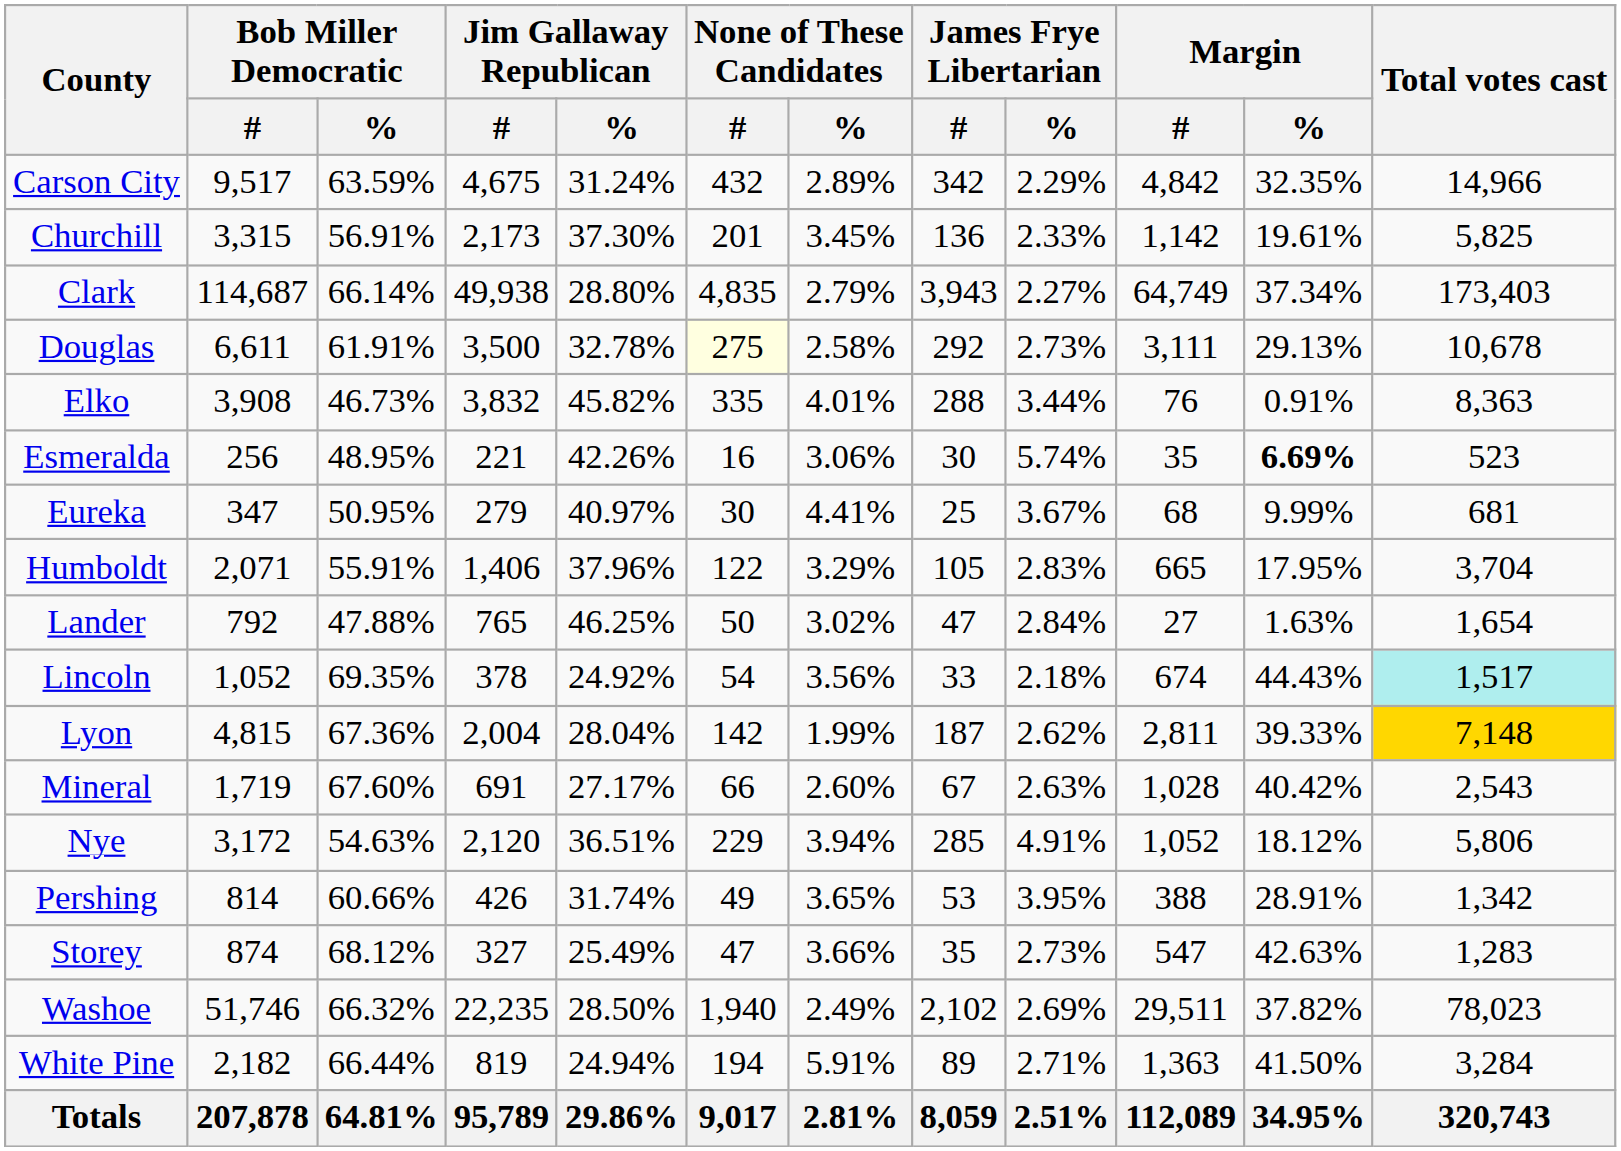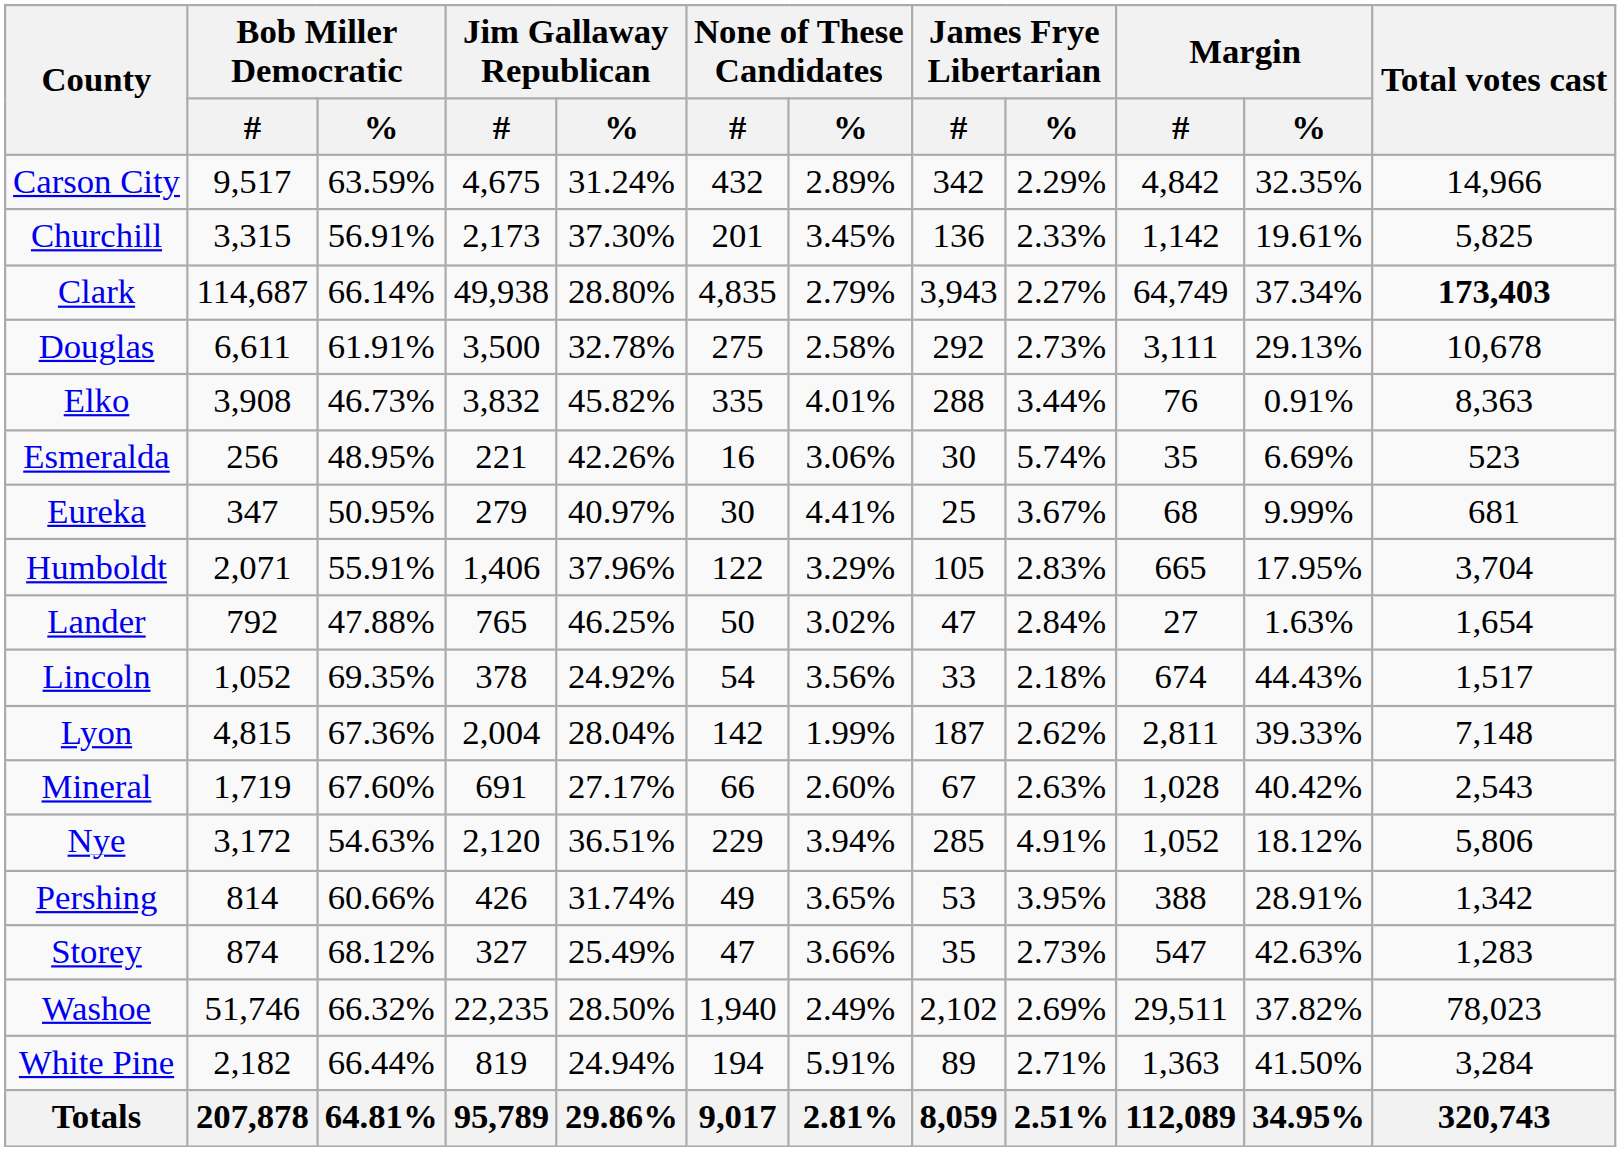(1494, 291) normal -> (1494, 291) bold
(738, 346) lightyellow background -> (738, 346) no background
(1309, 456) bold -> (1309, 456) normal
(1494, 676) paleturquoise background -> (1494, 676) no background
(1494, 731) gold background -> (1494, 731) no background
